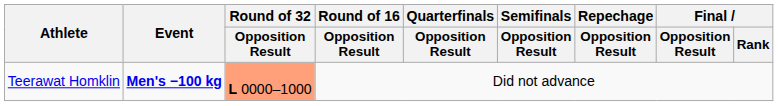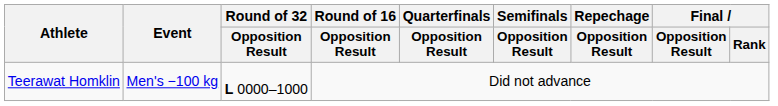(174, 82) bold -> (172, 82) normal
(270, 90) lightsalmon background -> (266, 90) no background
